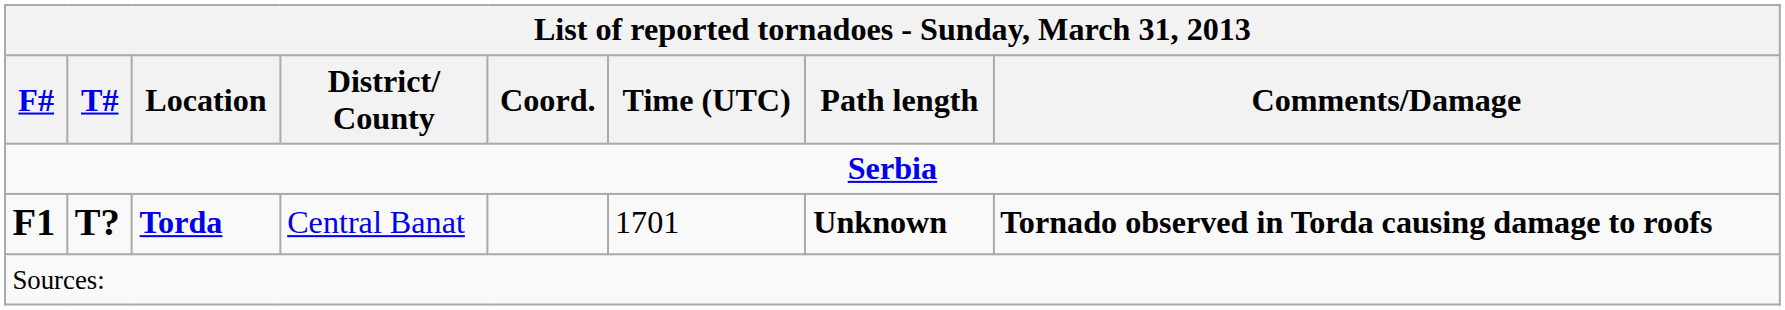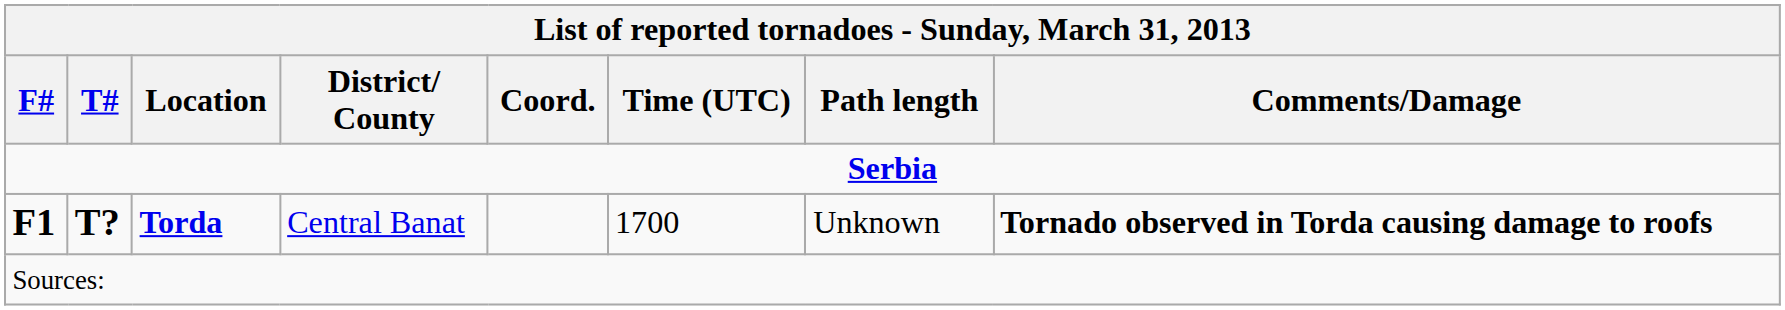(647, 223) 1701 -> (647, 223) 1700
(880, 223) bold -> (877, 223) normal
